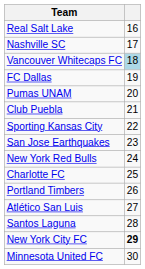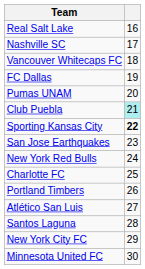(132, 61) lightblue background -> (132, 61) no background
(132, 110) no background -> (132, 110) paleturquoise background
(132, 126) normal -> (132, 126) bold
(132, 240) bold -> (132, 240) normal
